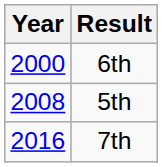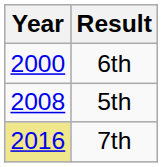(38, 141) no background -> (38, 141) khaki background
